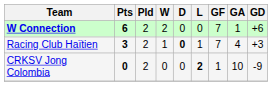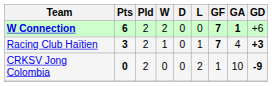(218, 28) normal -> (218, 28) bold
(237, 28) normal -> (237, 28) bold
(182, 45) bold -> (182, 45) normal
(218, 45) normal -> (218, 45) bold
(258, 45) normal -> (258, 45) bold
(200, 67) bold -> (200, 67) normal
(258, 67) normal -> (258, 67) bold
